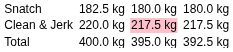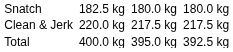(154, 25) pink background -> (154, 25) no background
